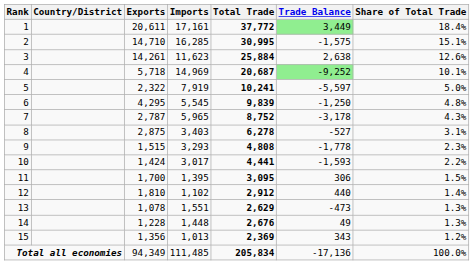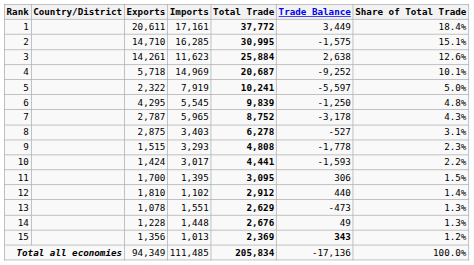(337, 27) lightgreen background -> (337, 27) no background
(334, 72) lightgreen background -> (334, 72) no background
(343, 238) normal -> (343, 238) bold
